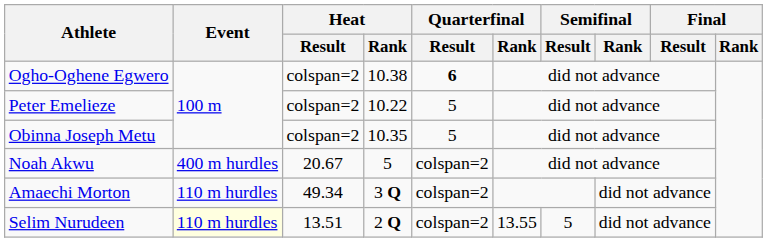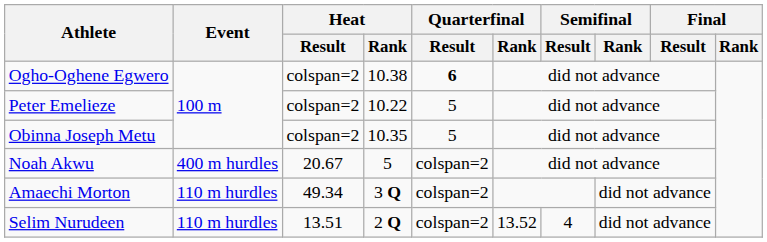(227, 222) lightyellow background -> (227, 222) no background
(517, 222) 13.55 -> (517, 222) 13.52
(568, 222) 5 -> (568, 222) 4
